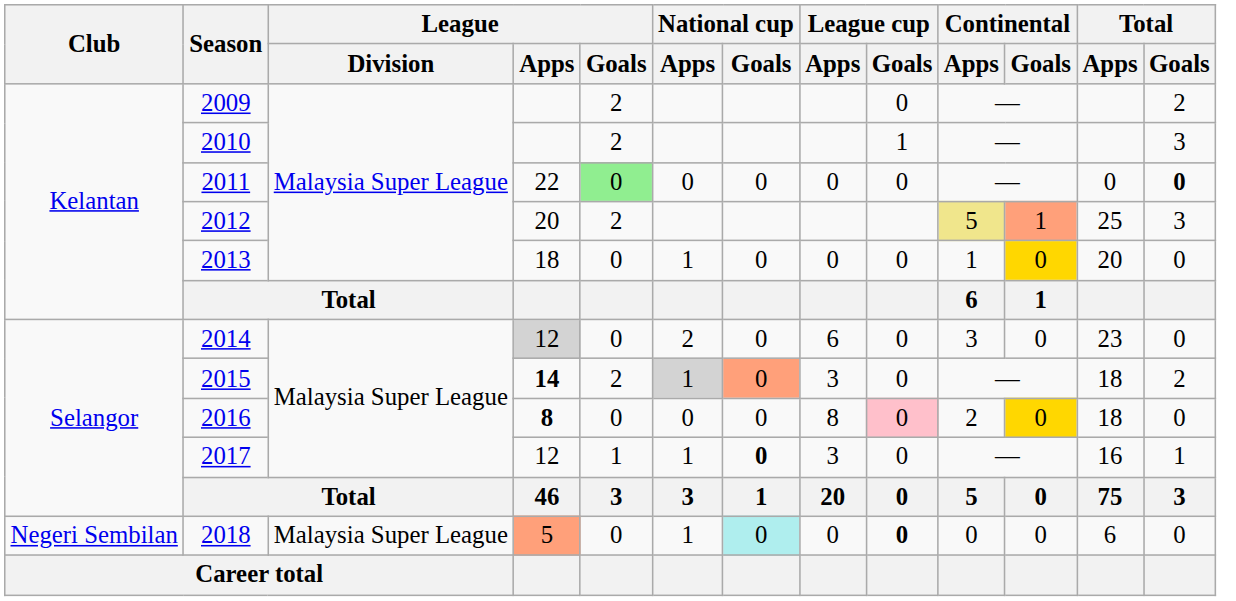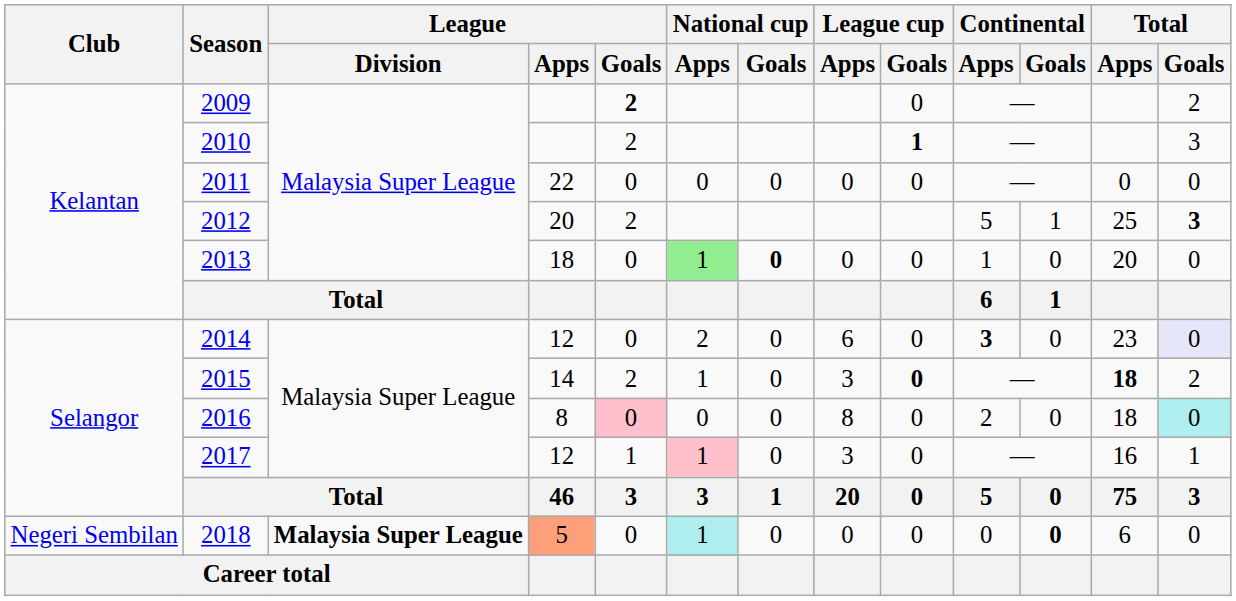(616, 102) normal -> (631, 102) bold
(902, 142) normal -> (917, 142) bold
(616, 181) lightgreen background -> (631, 181) no background
(1179, 181) bold -> (1194, 181) normal
(971, 220) khaki background -> (986, 220) no background
(1041, 220) lightsalmon background -> (1056, 220) no background
(1179, 220) normal -> (1194, 220) bold
(688, 260) no background -> (702, 260) lightgreen background
(761, 260) normal -> (776, 260) bold
(1041, 260) gold background -> (1056, 260) no background
(547, 338) lightgrey background -> (562, 338) no background
(971, 338) normal -> (986, 338) bold
(1179, 338) no background -> (1194, 338) lavender background
(547, 378) bold -> (562, 378) normal
(688, 378) lightgrey background -> (702, 378) no background
(761, 378) lightsalmon background -> (776, 378) no background
(902, 378) normal -> (917, 378) bold
(1110, 378) normal -> (1125, 378) bold
(547, 417) bold -> (562, 417) normal
(616, 417) no background -> (631, 417) pink background
(902, 417) pink background -> (917, 417) no background
(1041, 417) gold background -> (1056, 417) no background
(1179, 417) no background -> (1194, 417) paleturquoise background
(688, 456) no background -> (702, 456) pink background
(761, 456) bold -> (776, 456) normal
(391, 535) normal -> (398, 535) bold
(688, 535) no background -> (702, 535) paleturquoise background
(761, 535) paleturquoise background -> (776, 535) no background
(902, 535) bold -> (917, 535) normal
(1041, 535) normal -> (1056, 535) bold
